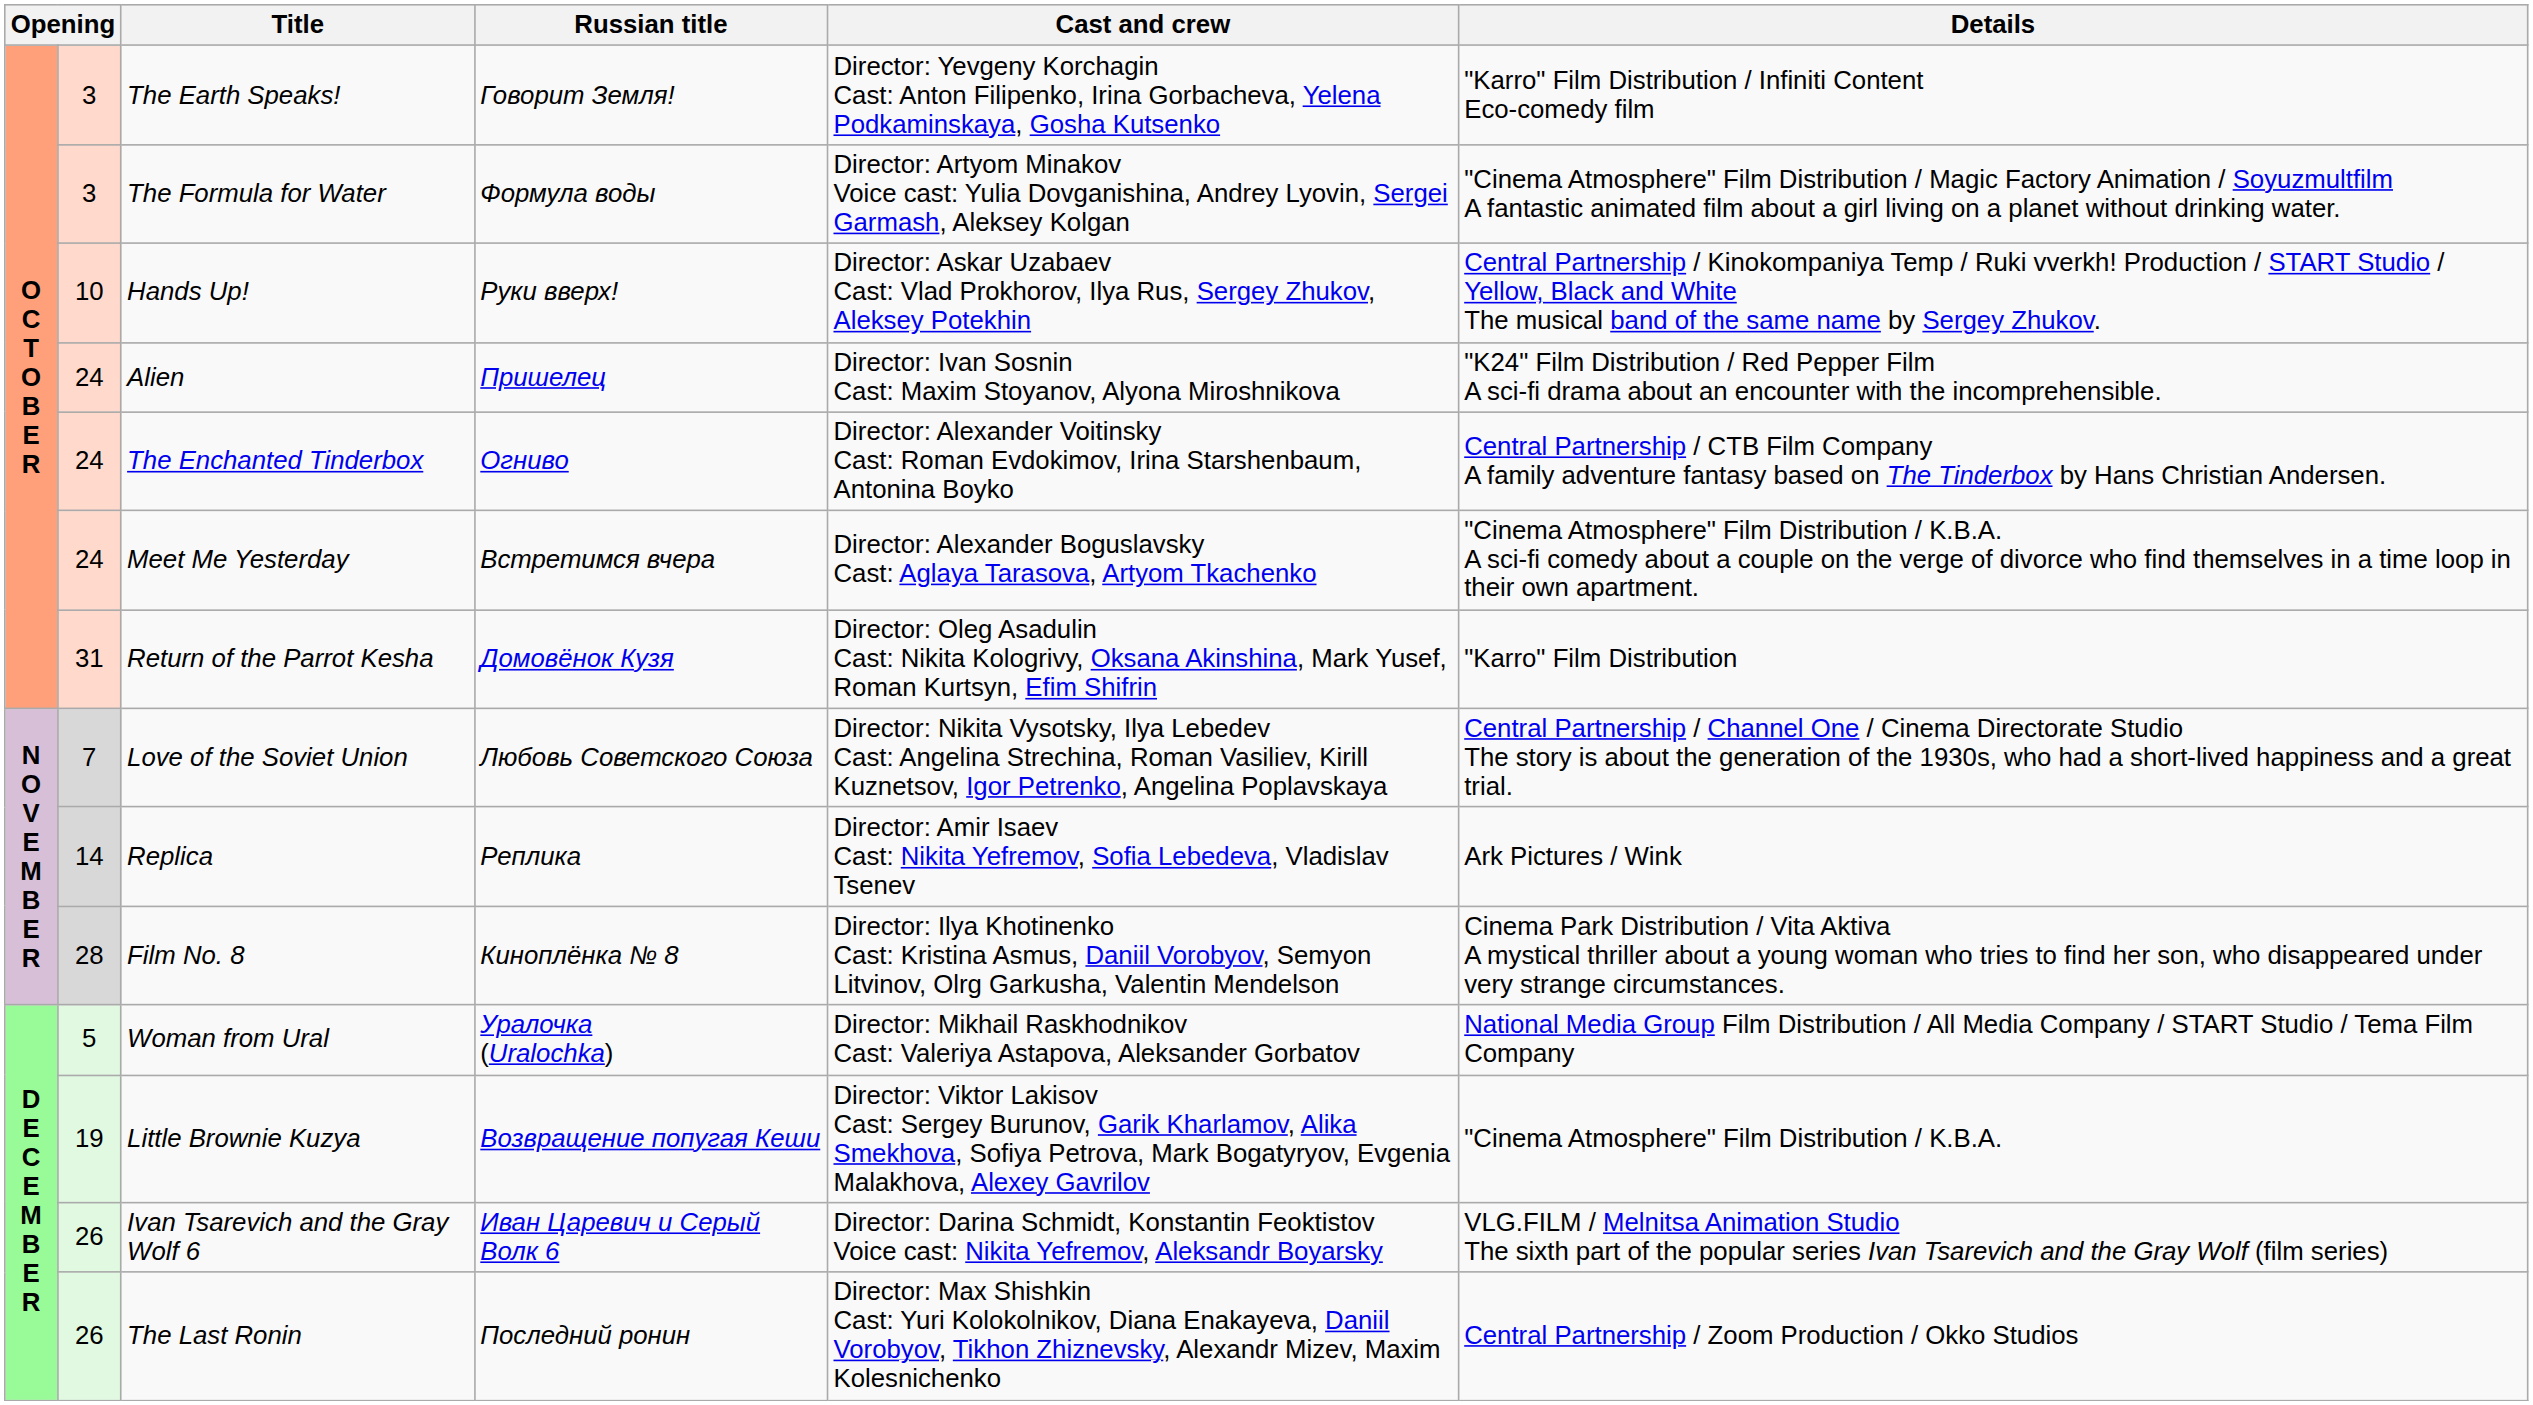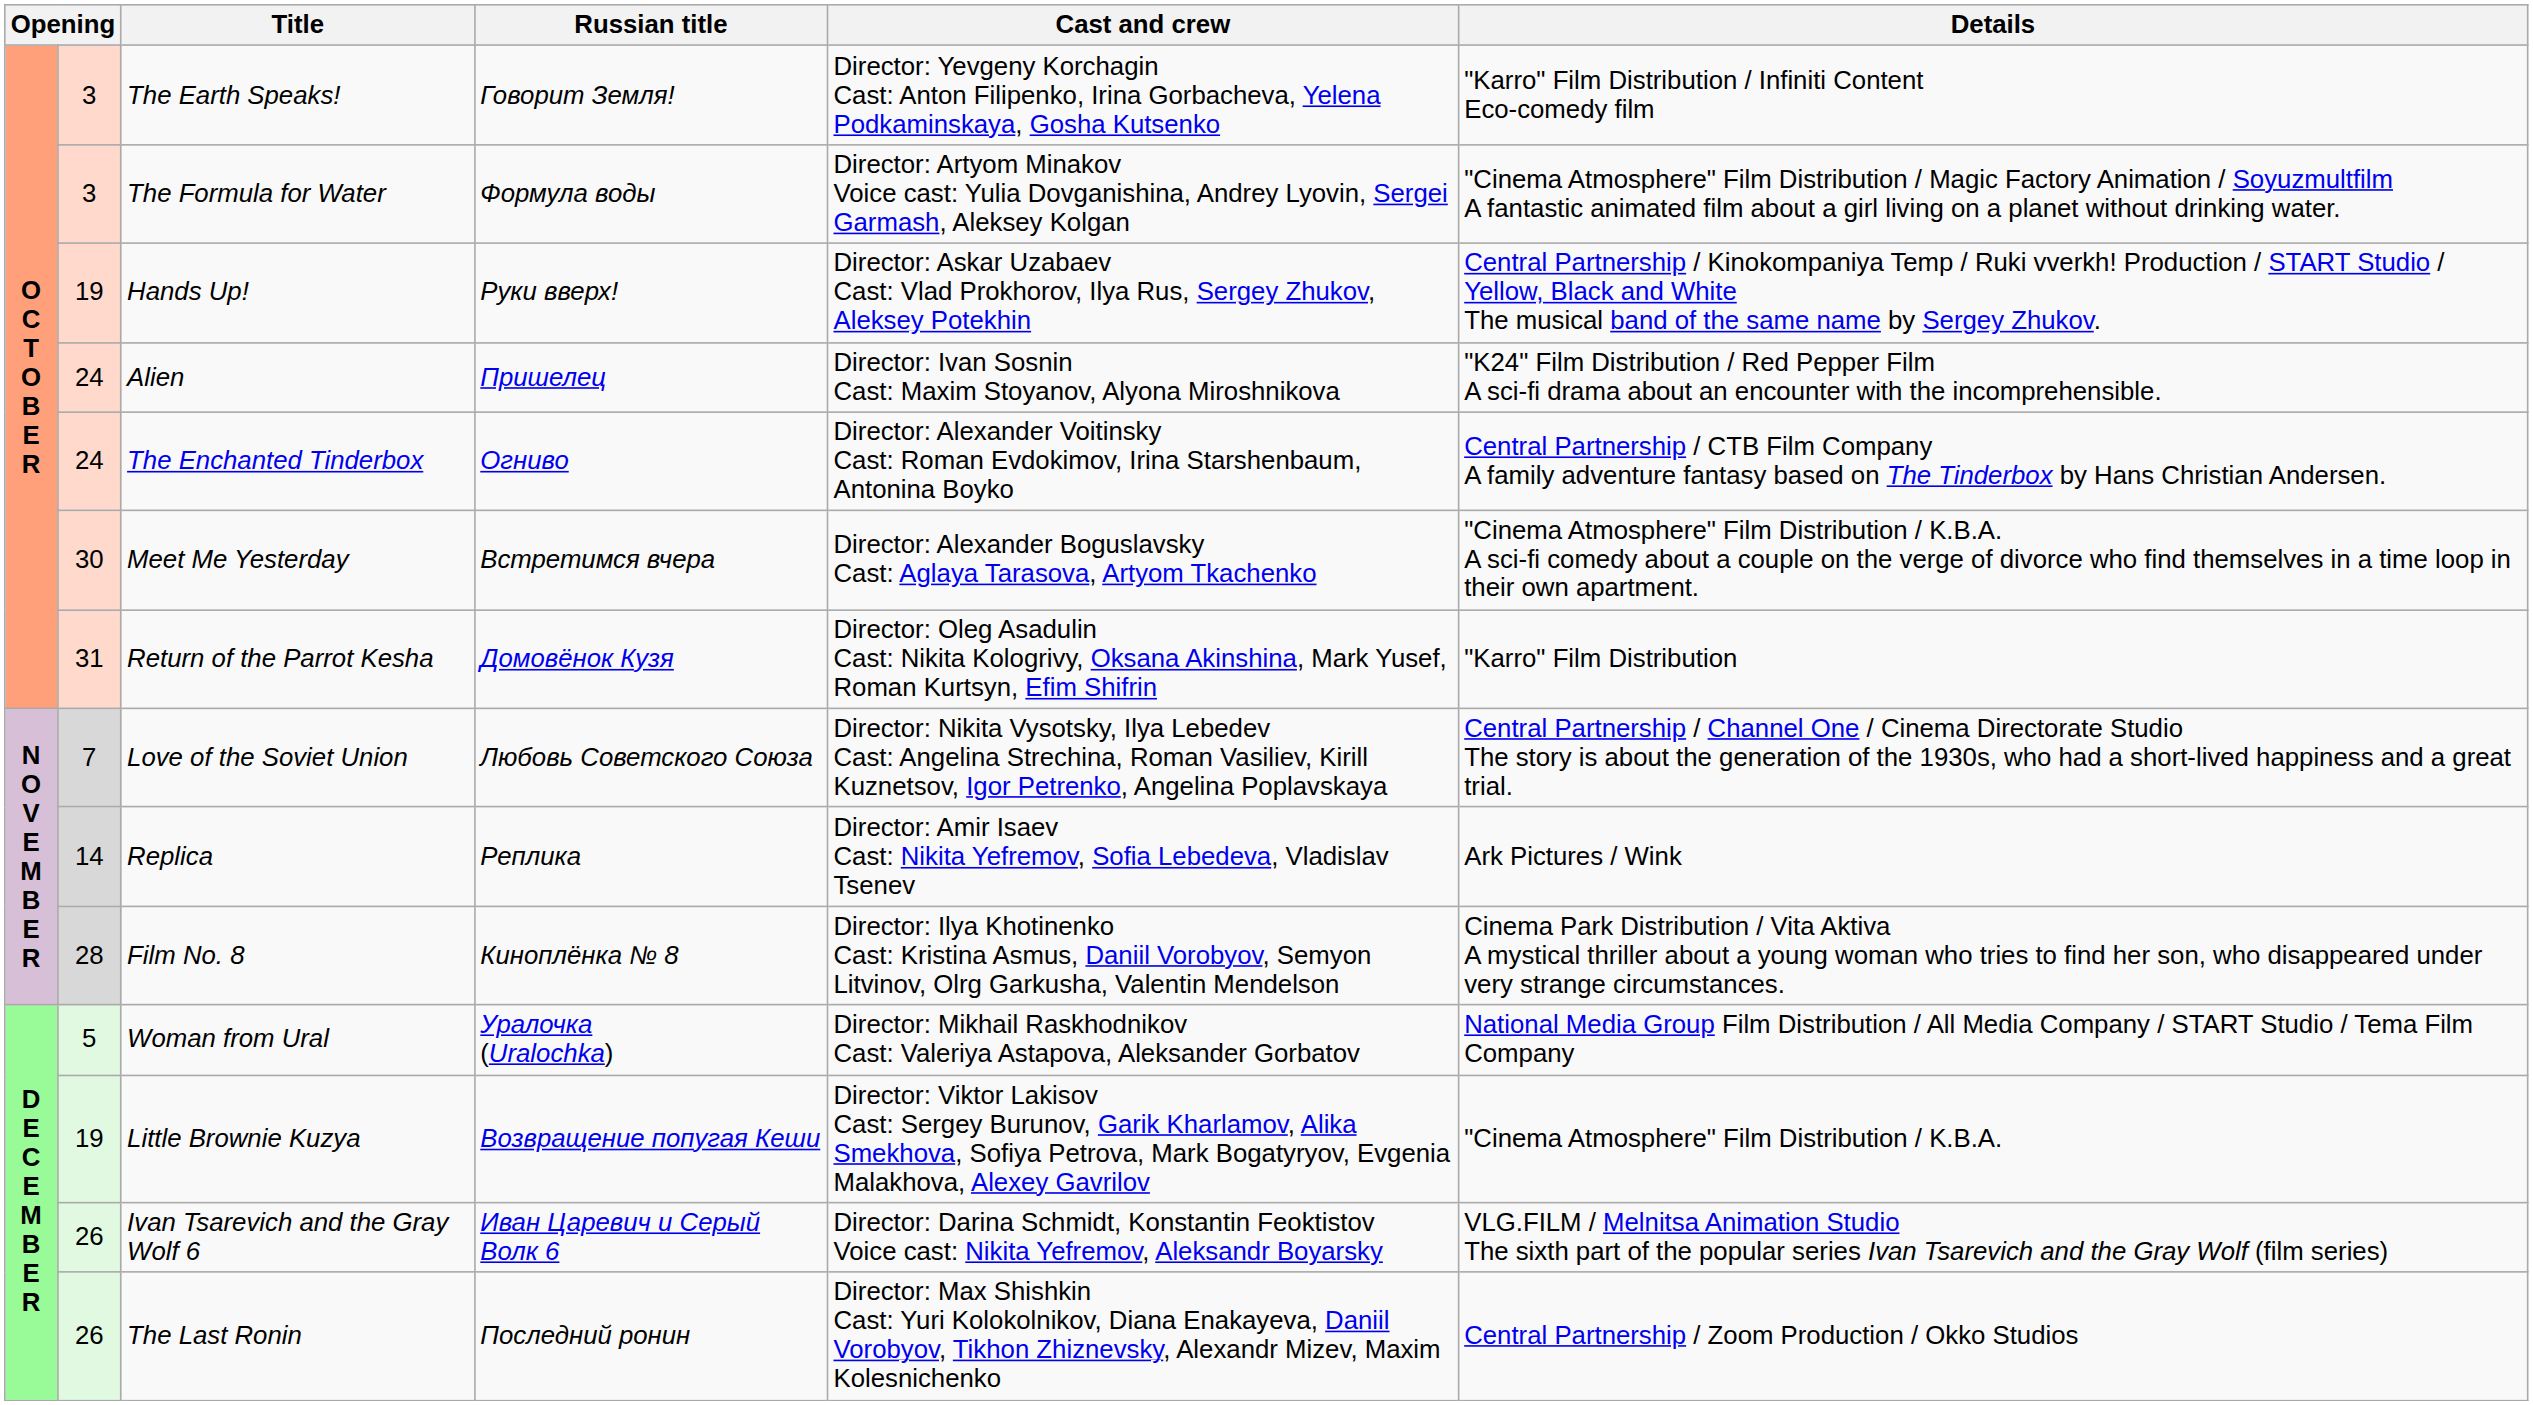(89, 292) 10 -> (89, 292) 19
(89, 559) 24 -> (89, 559) 30
